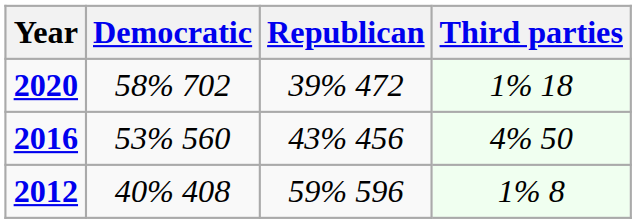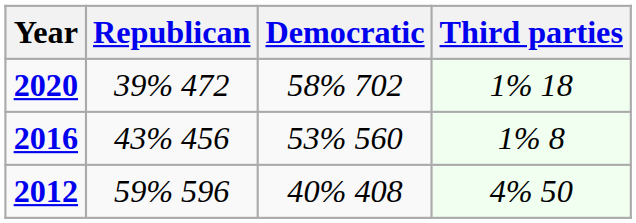columns swapped: (346, 32) <-> (173, 32)
(531, 138) 4% 50 -> (531, 138) 1% 8
(531, 191) 1% 8 -> (531, 191) 4% 50
